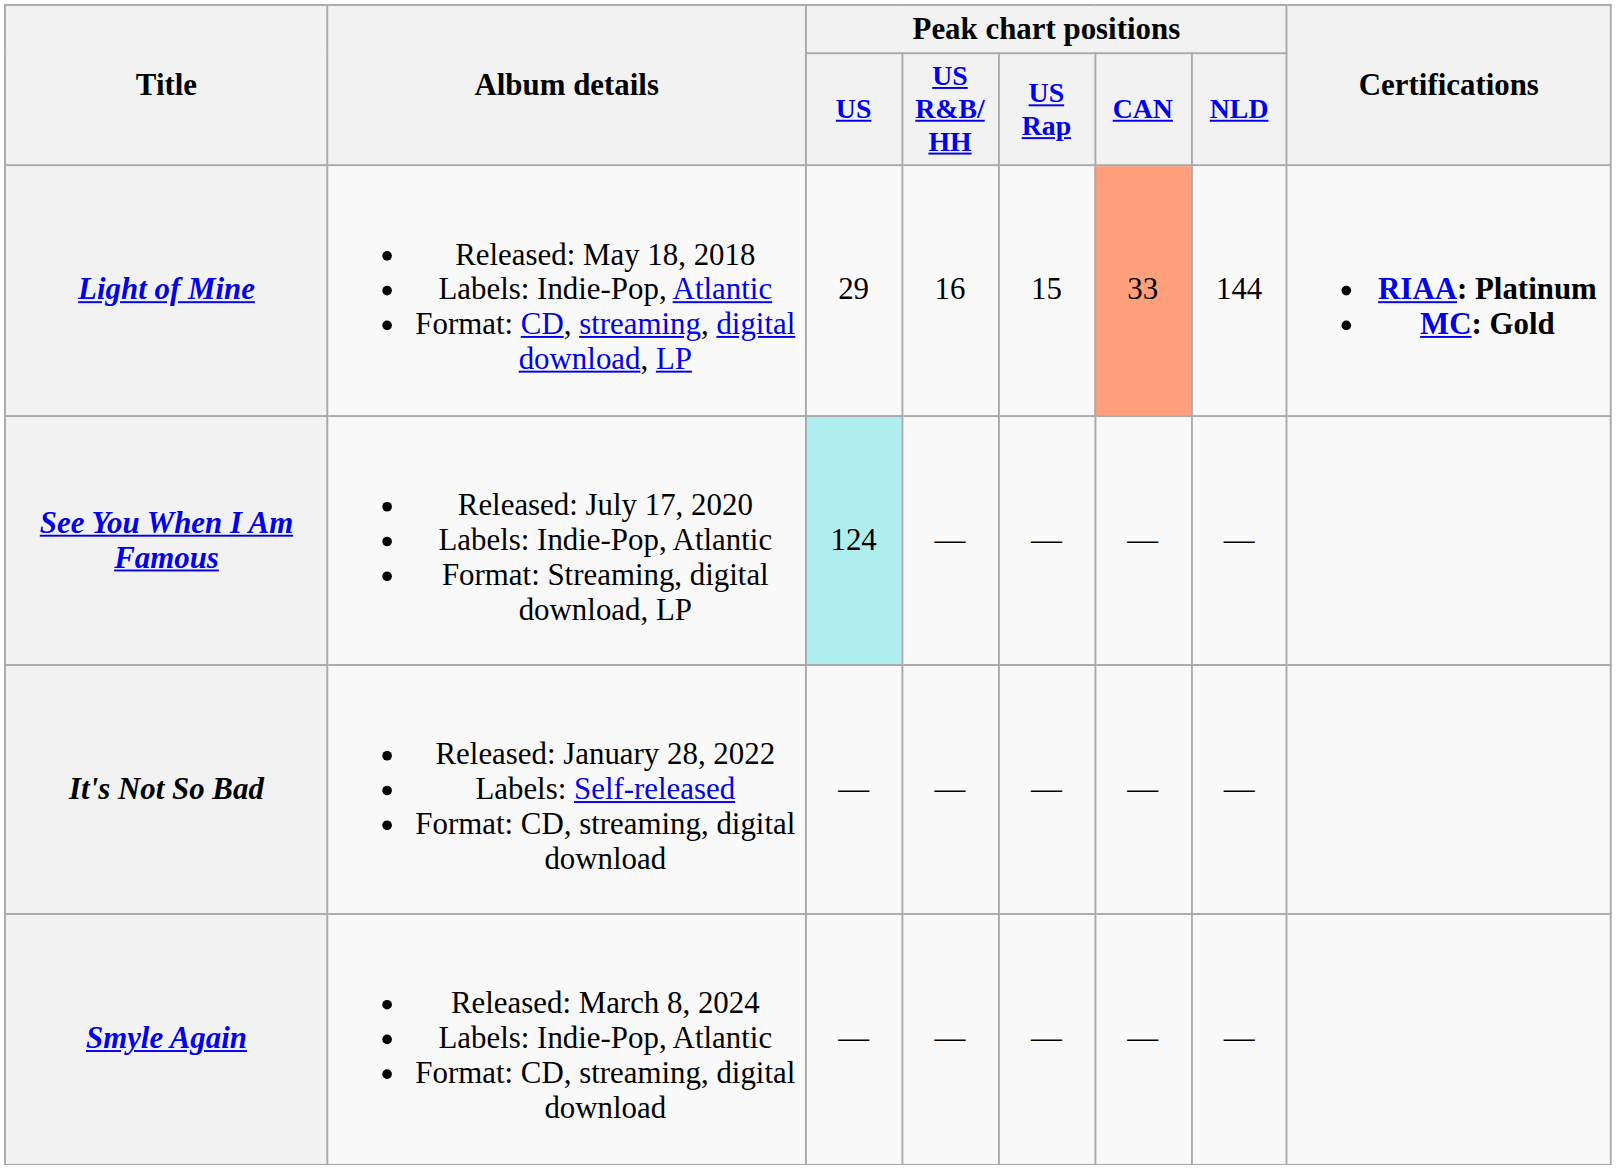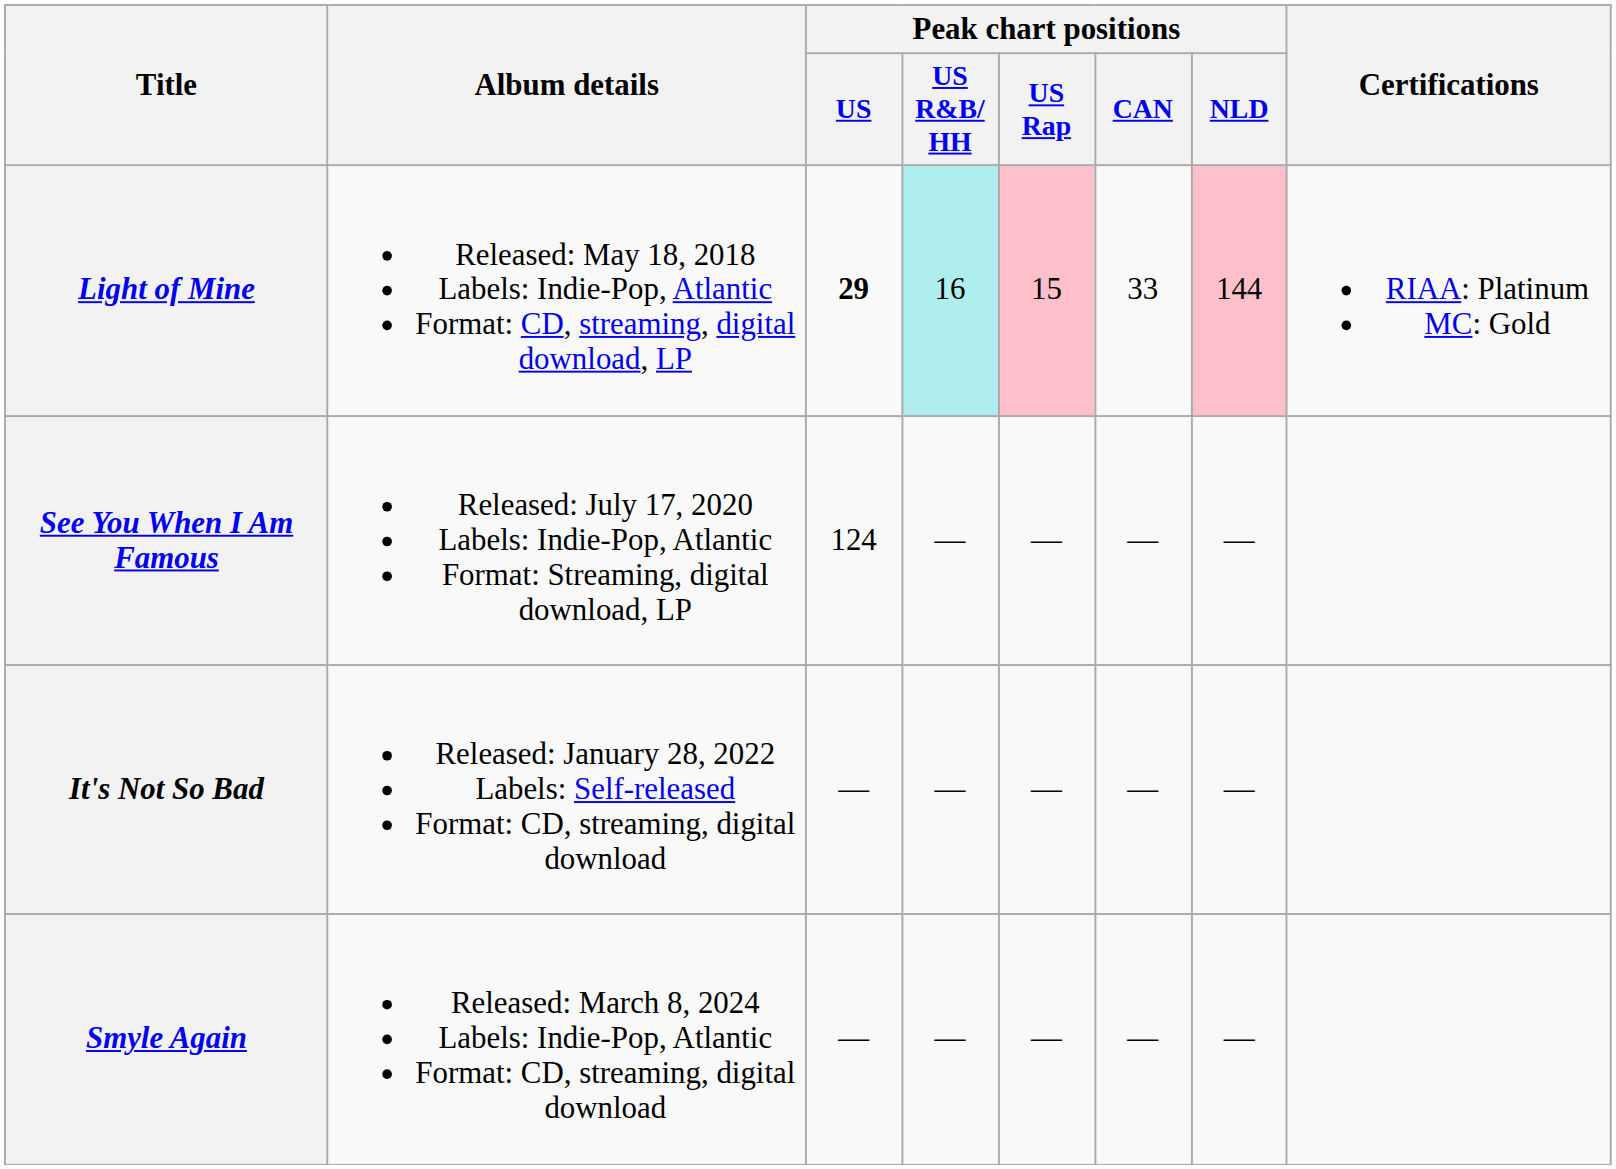(854, 289) normal -> (854, 289) bold
(950, 289) no background -> (950, 289) paleturquoise background
(1046, 289) no background -> (1046, 289) pink background
(1143, 289) lightsalmon background -> (1143, 289) no background
(1239, 289) no background -> (1239, 289) pink background
(1449, 308) bold -> (1449, 308) normal
(854, 539) paleturquoise background -> (854, 539) no background
